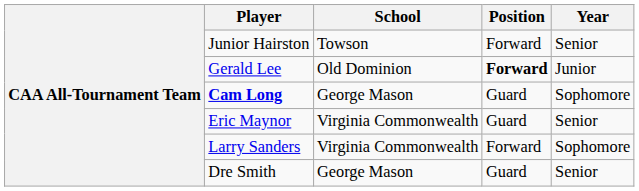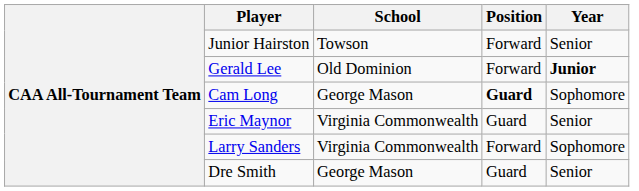(517, 69) bold -> (514, 69) normal
(576, 69) normal -> (573, 69) bold
(245, 95) bold -> (243, 95) normal
(506, 95) normal -> (509, 95) bold
